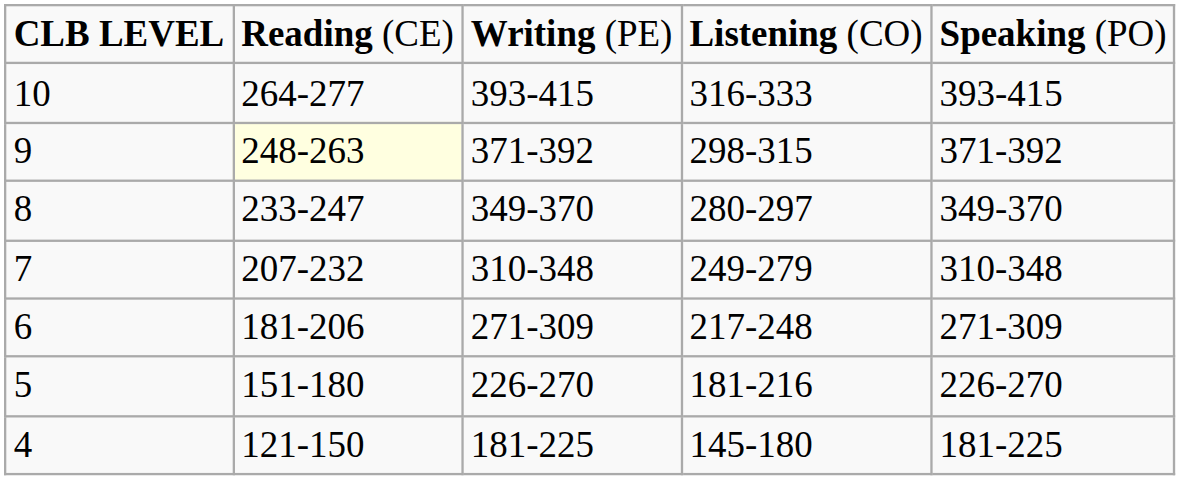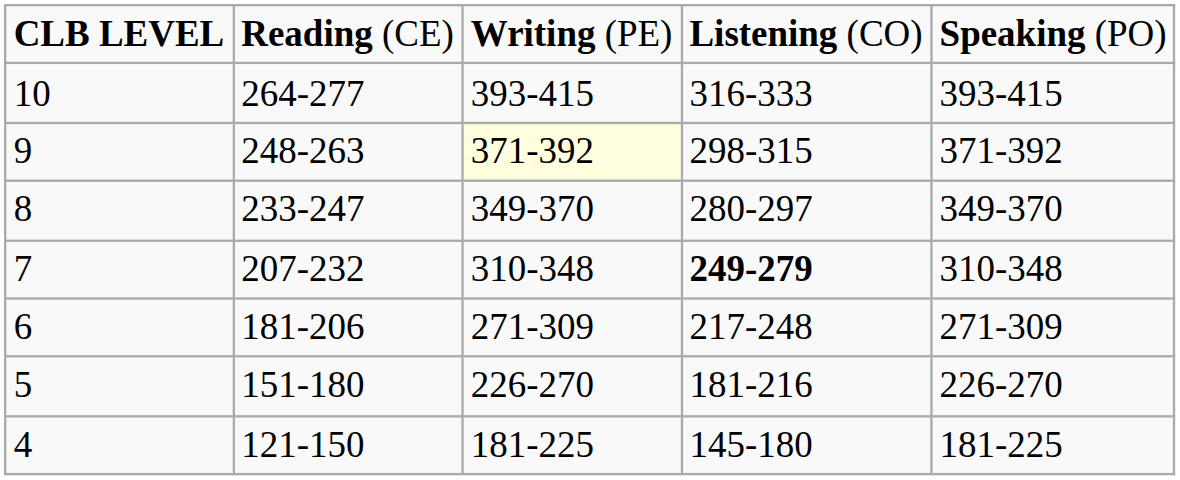(303, 151) lightyellow background -> (303, 151) no background
(532, 151) no background -> (532, 151) lightyellow background
(751, 268) normal -> (751, 268) bold
